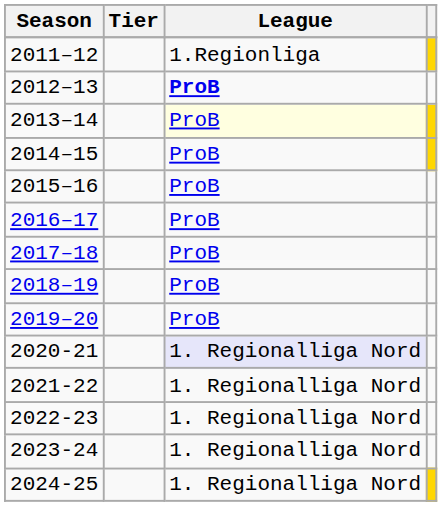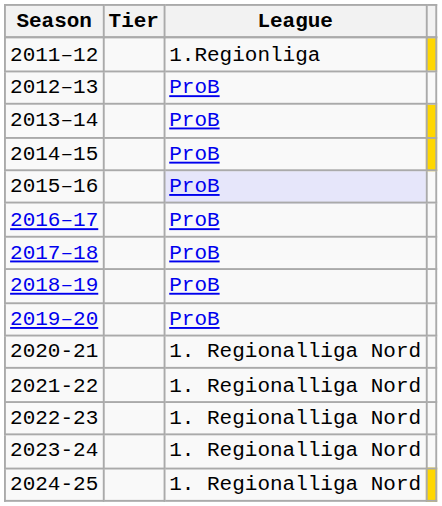(194, 88) bold -> (194, 88) normal
(194, 121) lightyellow background -> (194, 121) no background
(194, 187) no background -> (194, 187) lavender background
(295, 352) lavender background -> (295, 352) no background
